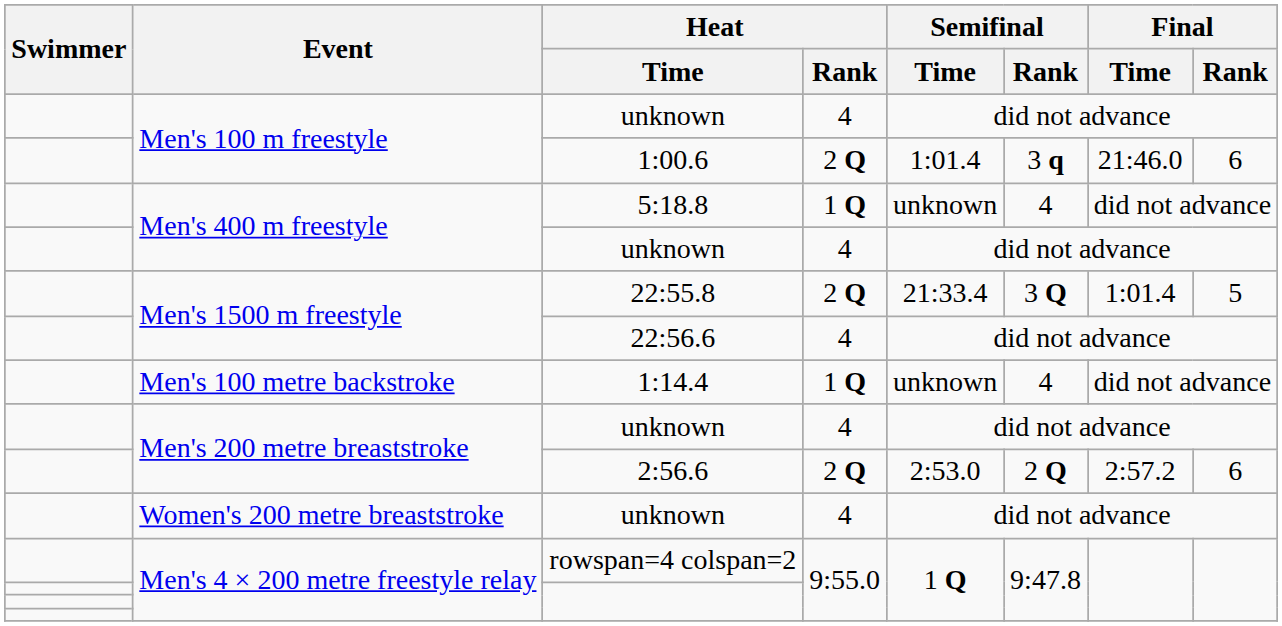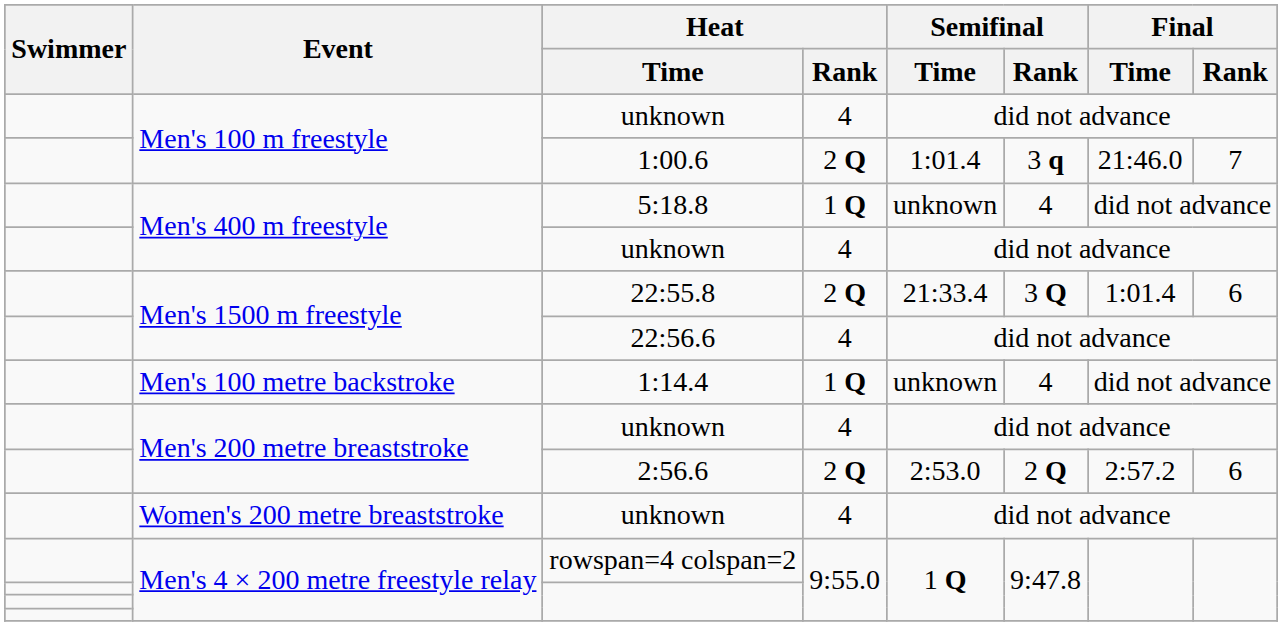(1235, 159) 6 -> (1235, 159) 7
(1235, 293) 5 -> (1235, 293) 6
